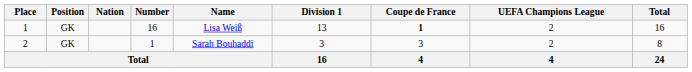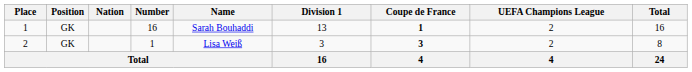(223, 28) Lisa Weiß -> (223, 28) Sarah Bouhaddi
(223, 44) Sarah Bouhaddi -> (223, 44) Lisa Weiß
(421, 44) normal -> (421, 44) bold
